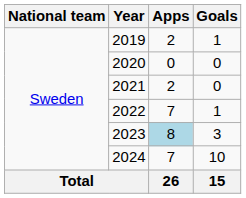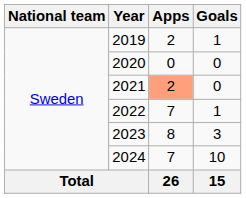(171, 87) no background -> (171, 87) lightsalmon background
(171, 134) lightblue background -> (171, 134) no background
